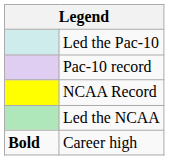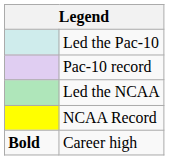rows swapped: (111, 117) <-> (110, 92)
